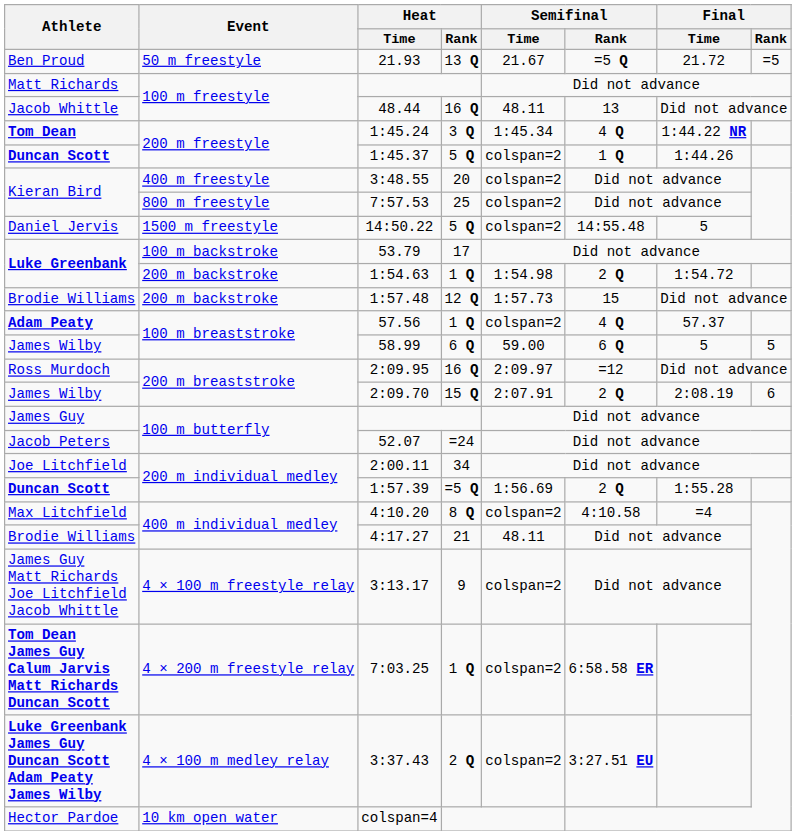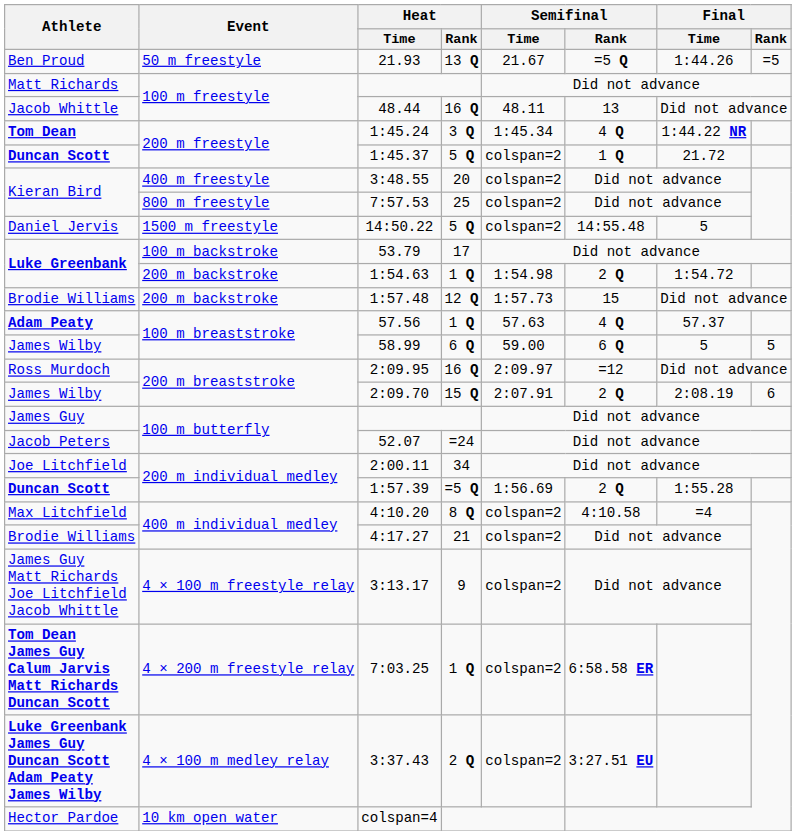(704, 61) 21.72 -> (704, 61) 1:44.26
(704, 156) 1:44.26 -> (704, 156) 21.72
(523, 323) colspan=2 -> (523, 323) 57.63
(523, 537) 48.11 -> (523, 537) colspan=2
